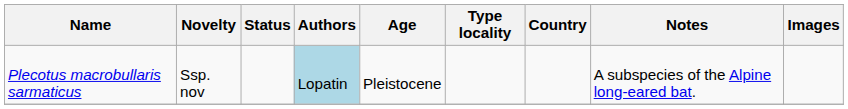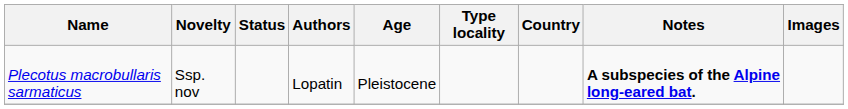(323, 83) lightblue background -> (317, 83) no background
(682, 83) normal -> (683, 83) bold
